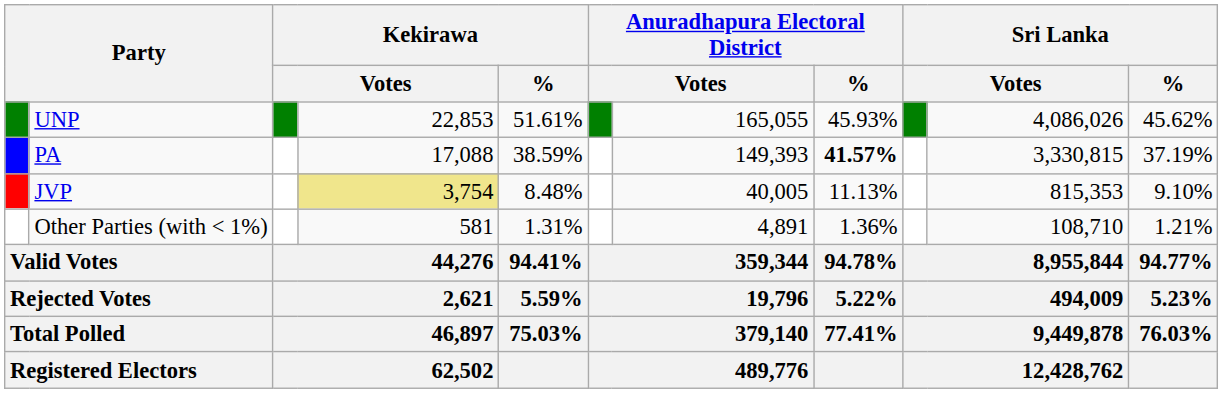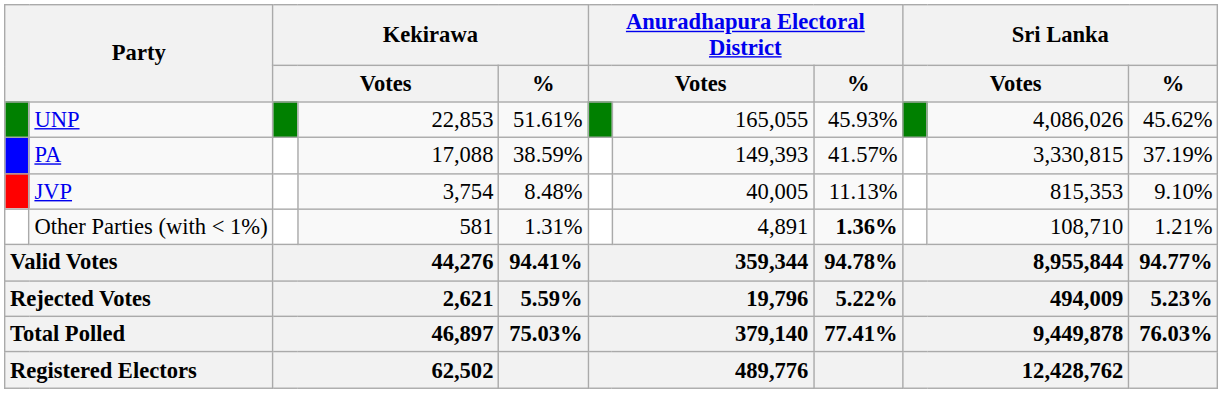(861, 155) bold -> (863, 155) normal
(468, 190) khaki background -> (468, 190) no background
(868, 226) normal -> (867, 226) bold
